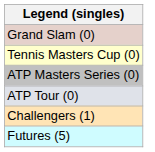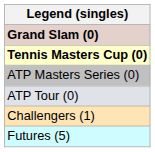(51, 34) normal -> (53, 34) bold
(74, 55) normal -> (77, 55) bold
